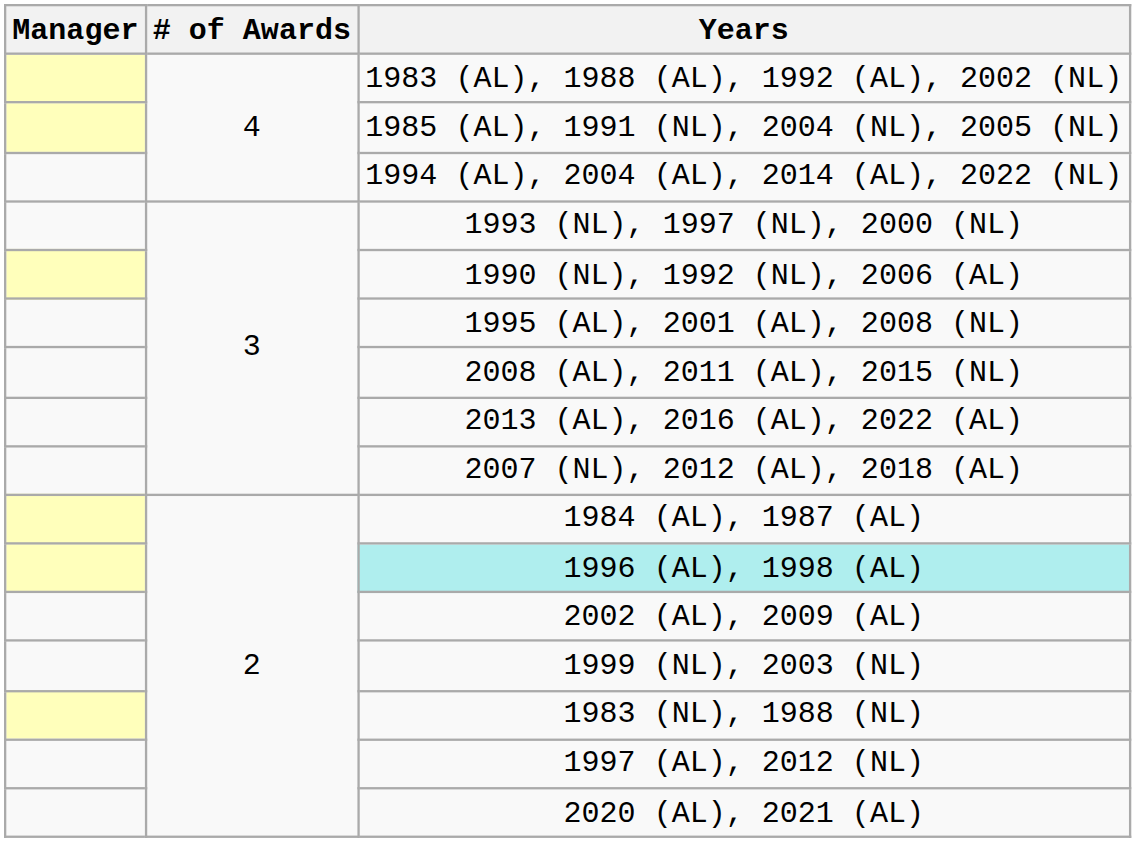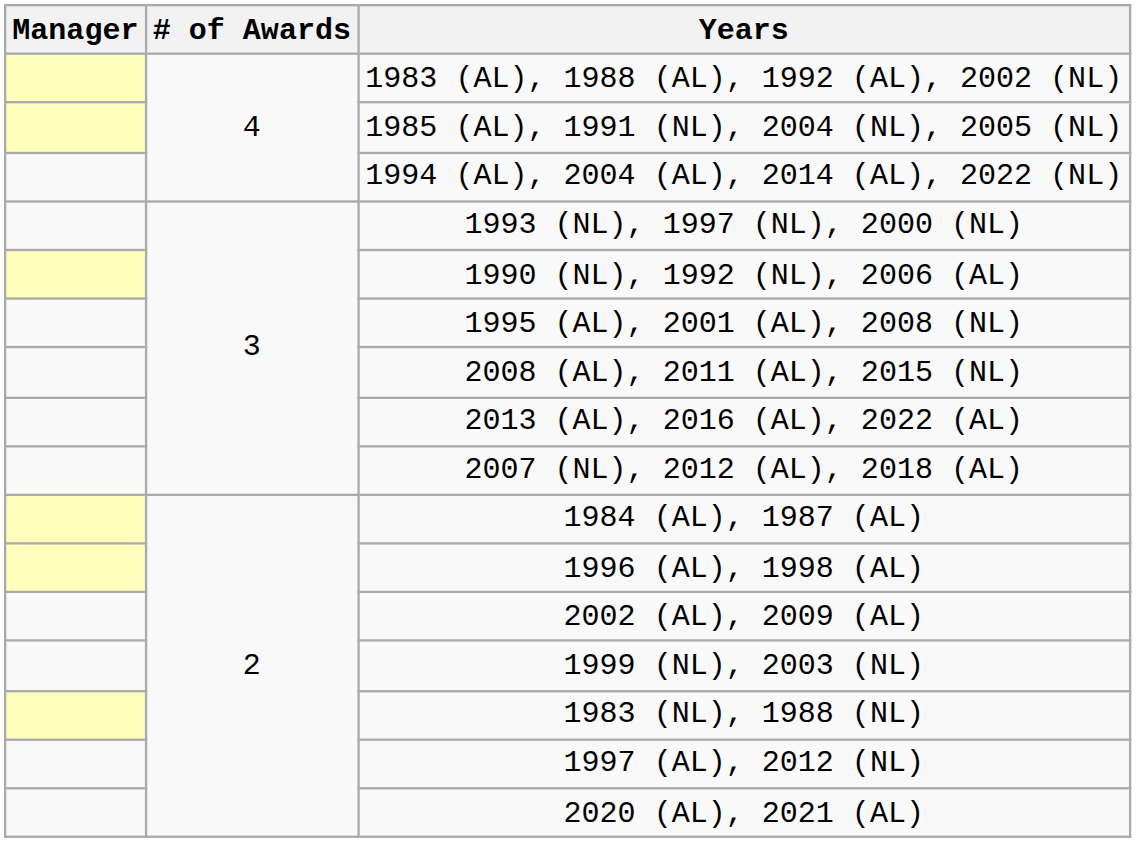(744, 568) paleturquoise background -> (744, 568) no background
